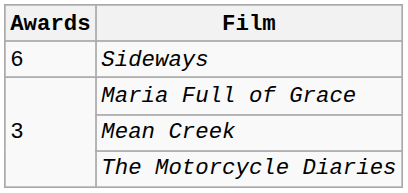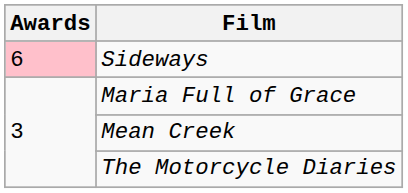(17, 60) no background -> (17, 60) pink background
